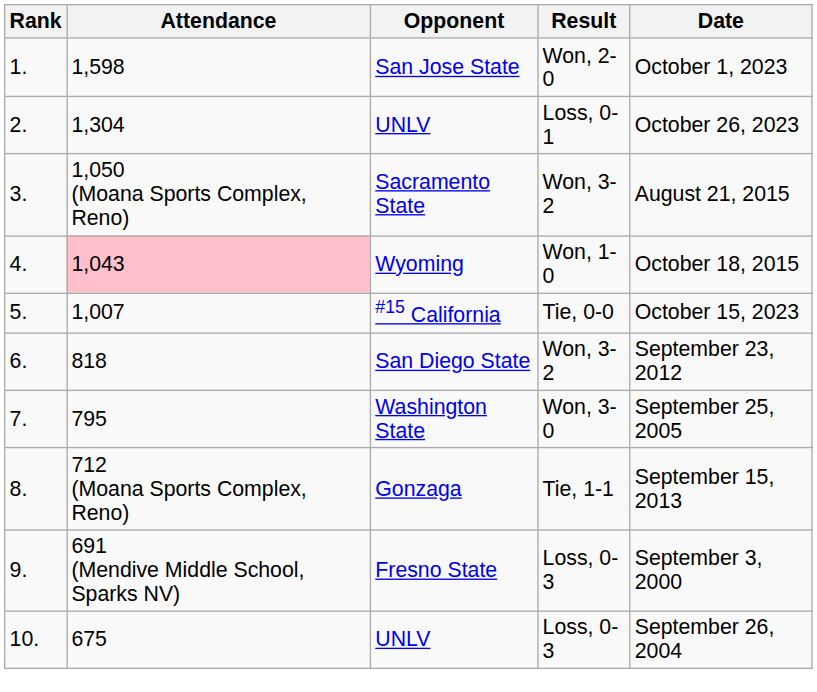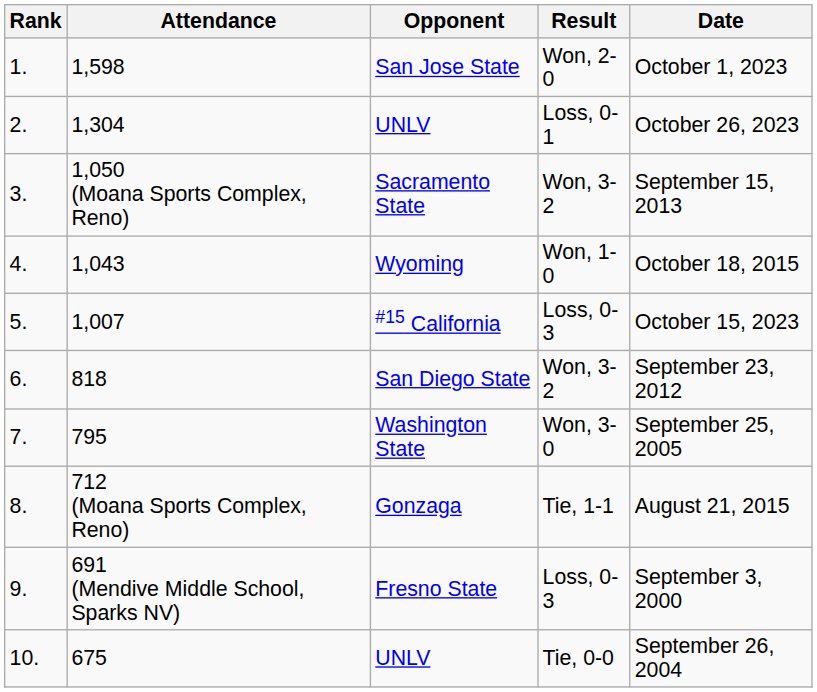(712, 194) August 21, 2015 -> (705, 194) September 15, 2013
(98, 264) pink background -> (98, 264) no background
(578, 312) Tie, 0-0 -> (580, 321) Loss, 0-3
(705, 488) September 15, 2013 -> (712, 506) August 21, 2015
(580, 639) Loss, 0-3 -> (578, 658) Tie, 0-0
